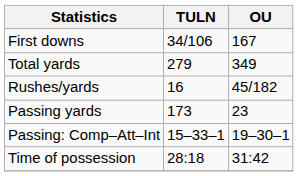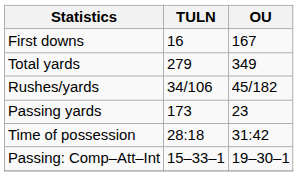(190, 40) 34/106 -> (175, 40) 16
(175, 87) 16 -> (190, 87) 34/106
rows swapped: (84, 135) <-> (72, 158)
